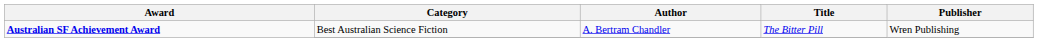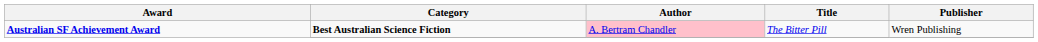(382, 29) normal -> (382, 29) bold
(626, 29) no background -> (632, 29) pink background
